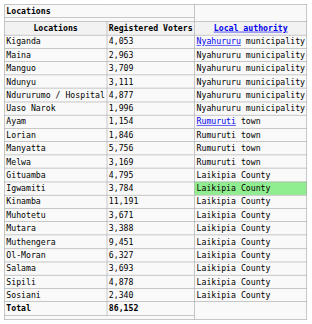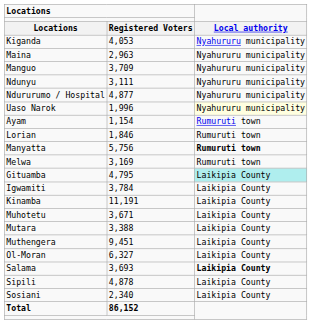(251, 108) no background -> (251, 108) lightyellow background
(229, 148) normal -> (229, 148) bold
(233, 175) no background -> (233, 175) paleturquoise background
(233, 188) lightgreen background -> (233, 188) no background
(233, 269) normal -> (233, 269) bold
